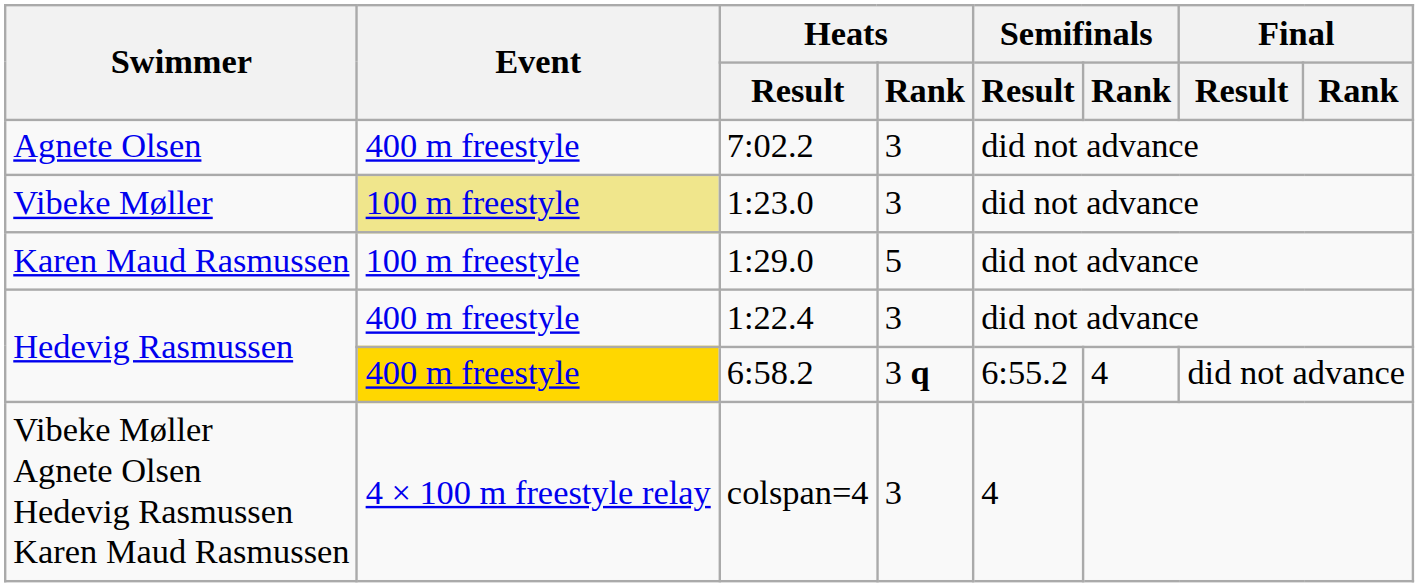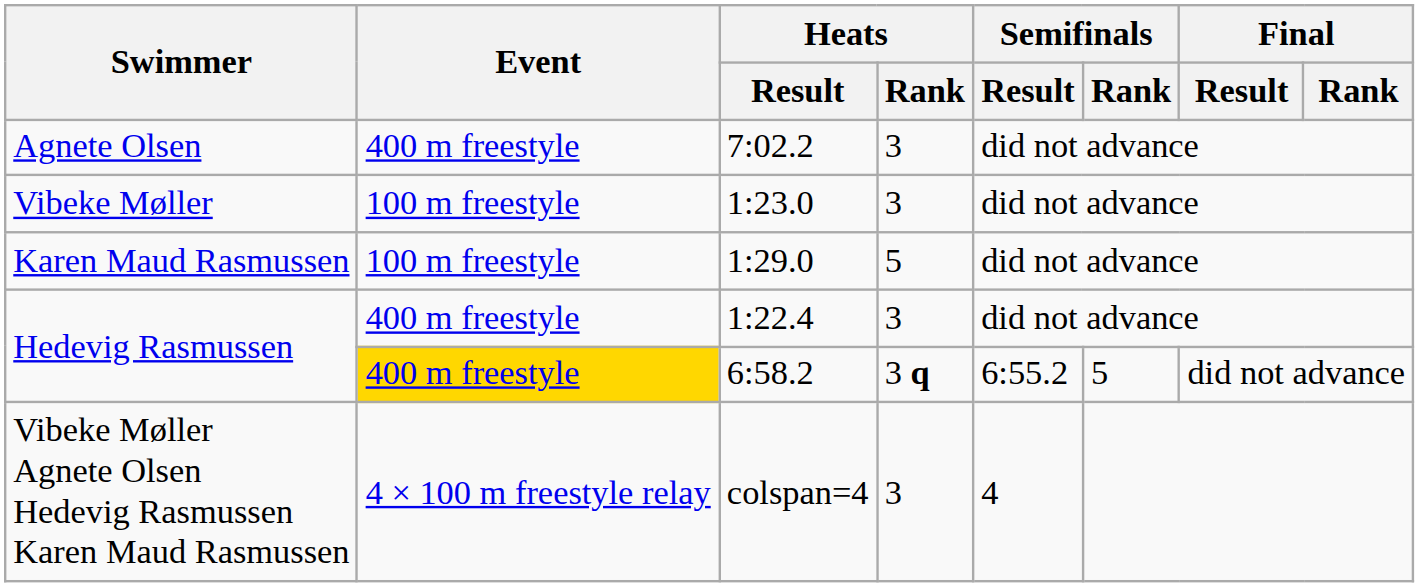(473, 203) khaki background -> (473, 203) no background
(1100, 373) 4 -> (1100, 373) 5
